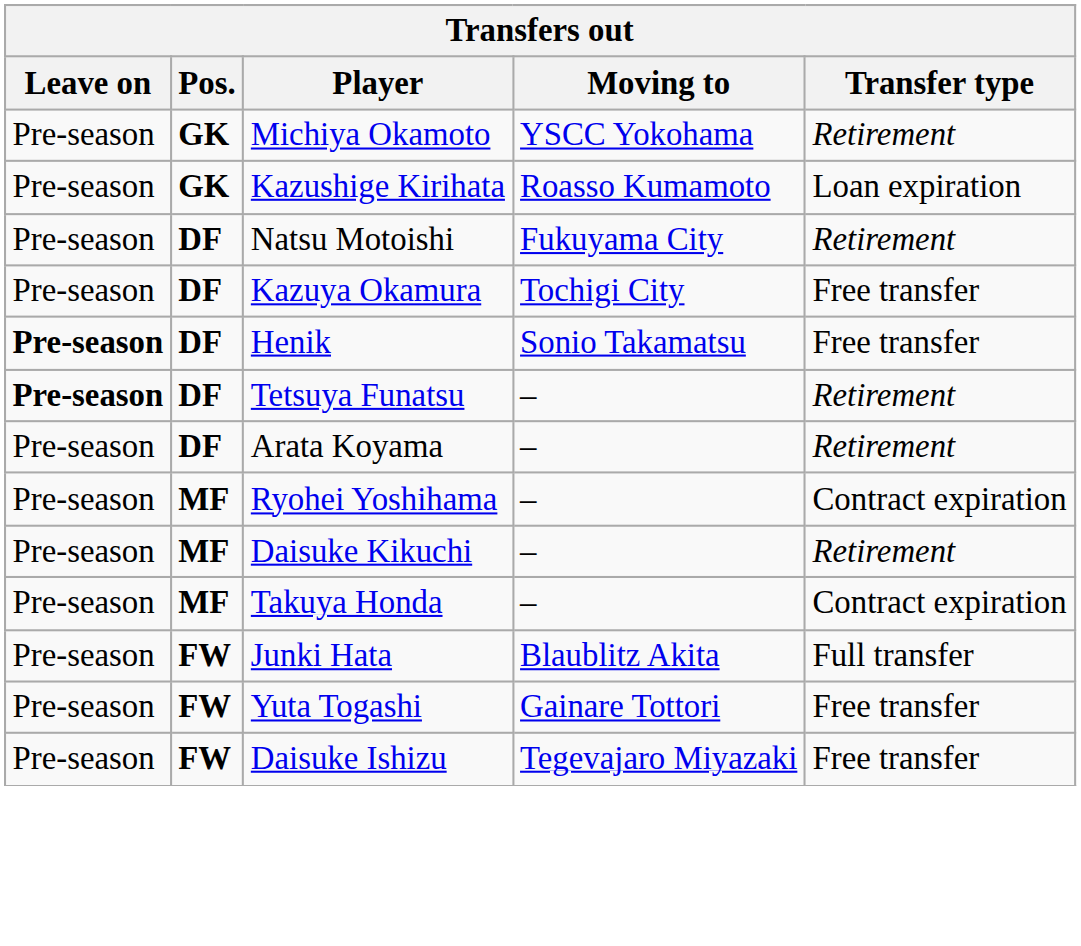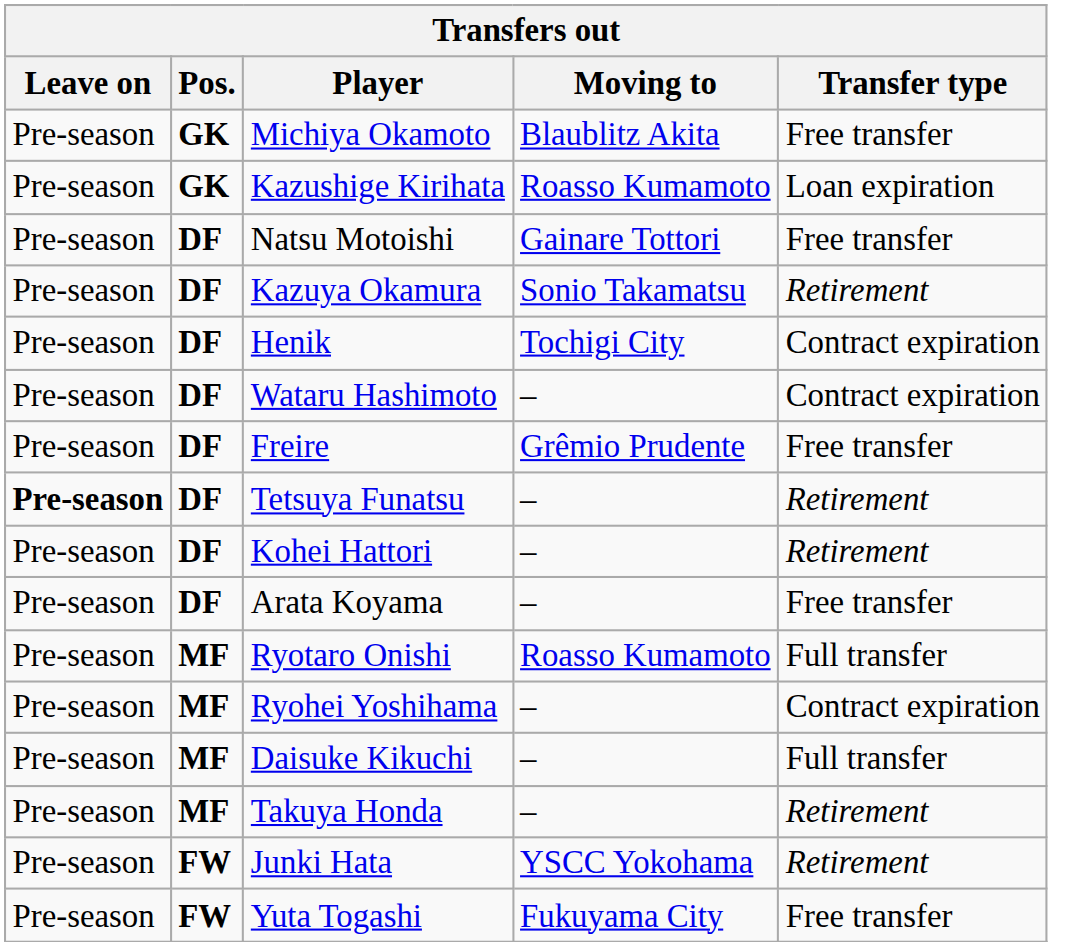(637, 134) YSCC Yokohama -> (620, 134) Blaublitz Akita
(884, 134) Retirement -> (869, 134) Free transfer
(622, 238) Fukuyama City -> (620, 238) Gainare Tottori
(884, 238) Retirement -> (869, 238) Free transfer
(602, 290) Tochigi City -> (633, 290) Sonio Takamatsu
(896, 290) Free transfer -> (857, 290) Retirement
(88, 342) bold -> (84, 342) normal
(633, 342) Sonio Takamatsu -> (602, 342) Tochigi City
(896, 342) Free transfer -> (913, 342) Contract expiration
+ row: (374, 394)
+ row: (290, 446)
+ row: (341, 550)
(884, 446) Retirement -> (869, 602) Free transfer
+ row: (351, 654)
(884, 550) Retirement -> (866, 758) Full transfer
(940, 602) Contract expiration -> (857, 810) Retirement
(620, 654) Blaublitz Akita -> (637, 862) YSCC Yokohama
(893, 654) Full transfer -> (857, 862) Retirement
(620, 706) Gainare Tottori -> (622, 914) Fukuyama City
- row: (349, 758)
